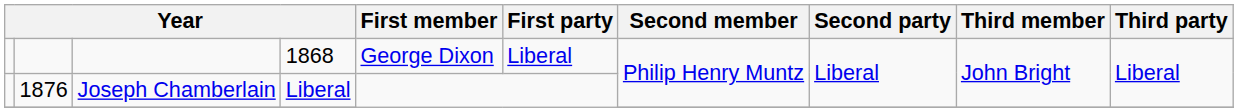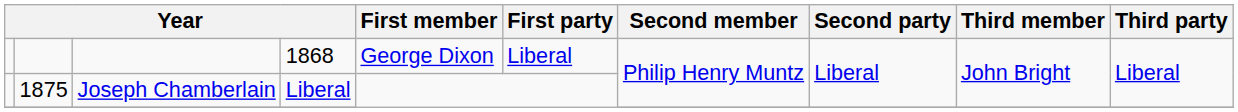(44, 90) 1876 -> (44, 90) 1875
